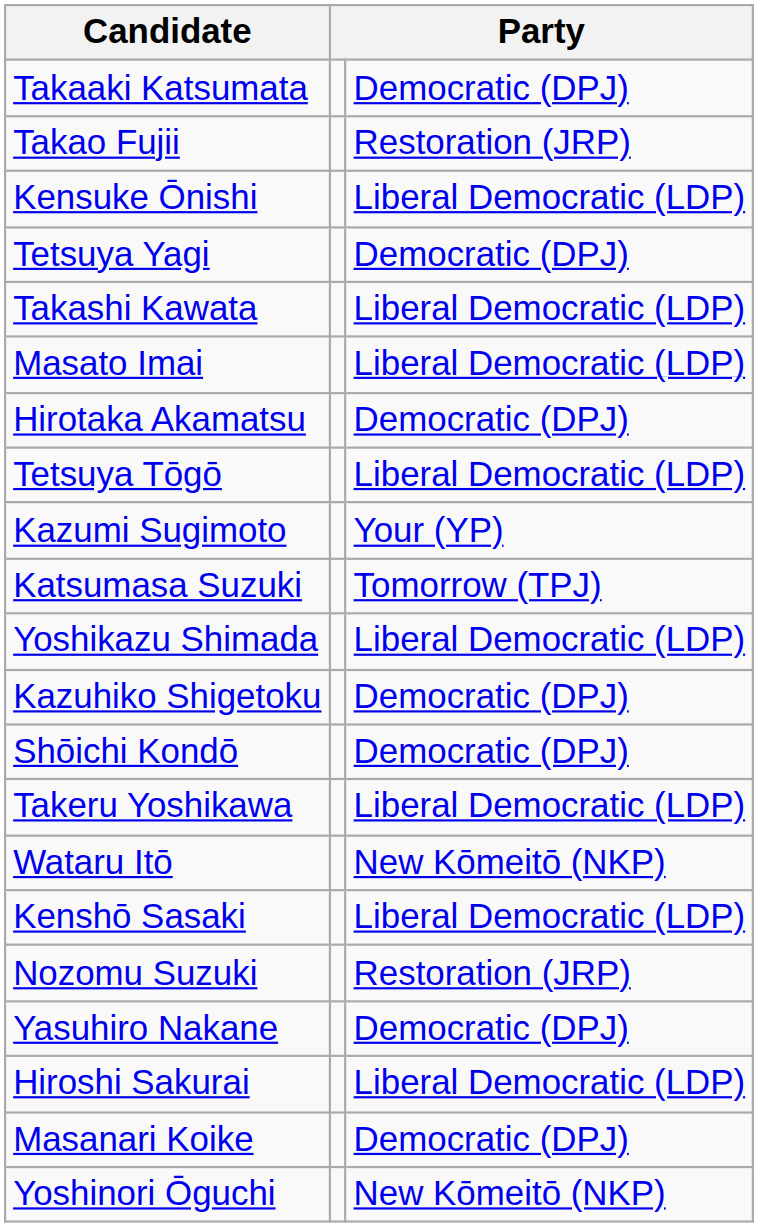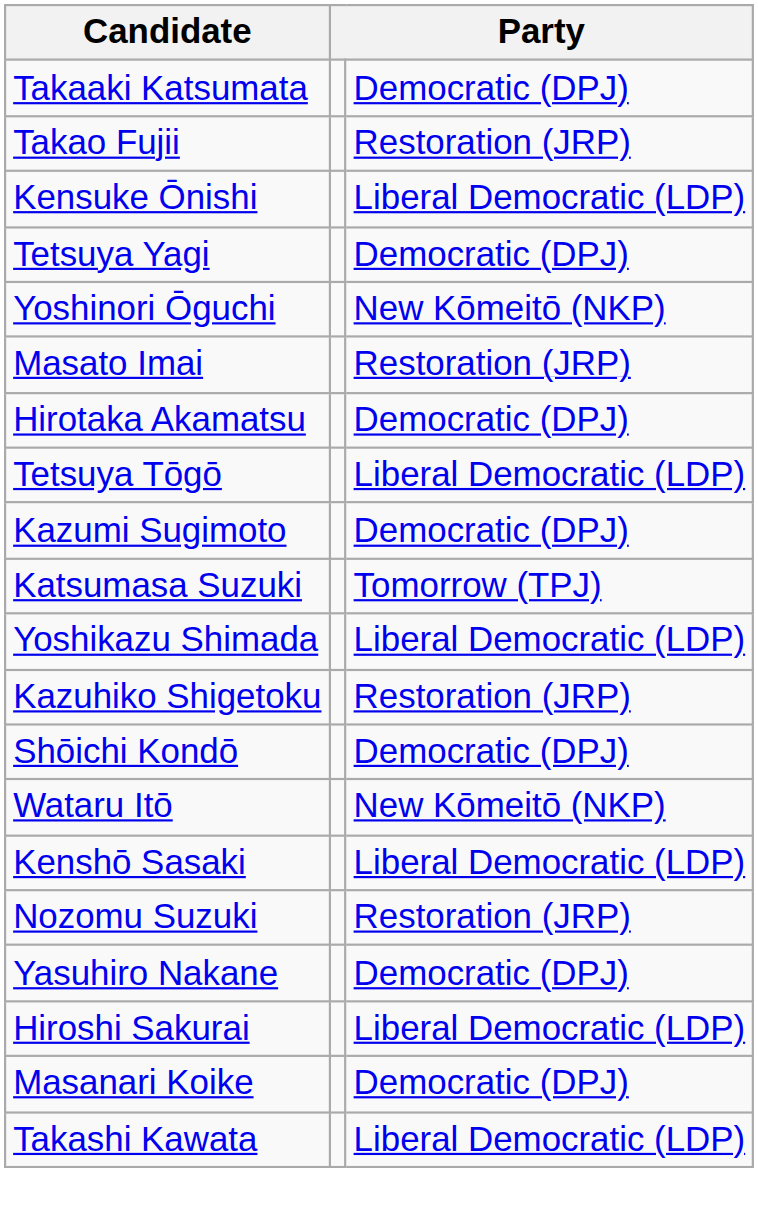rows swapped: (144, 1193) <-> (135, 308)
(549, 364) Liberal Democratic (LDP) -> (492, 364) Restoration (JRP)
(429, 530) Your (YP) -> (491, 530) Democratic (DPJ)
(491, 695) Democratic (DPJ) -> (492, 695) Restoration (JRP)
- row: (153, 806)
